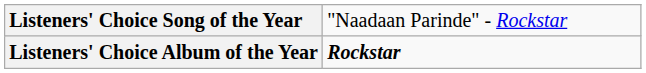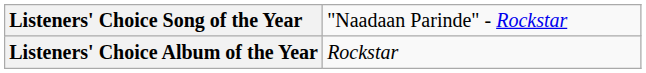(364, 52) bold -> (363, 52) normal
